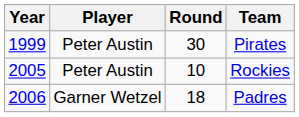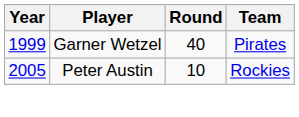(108, 44) Peter Austin -> (108, 44) Garner Wetzel
(196, 44) 30 -> (196, 44) 40
- row: (260, 97)
